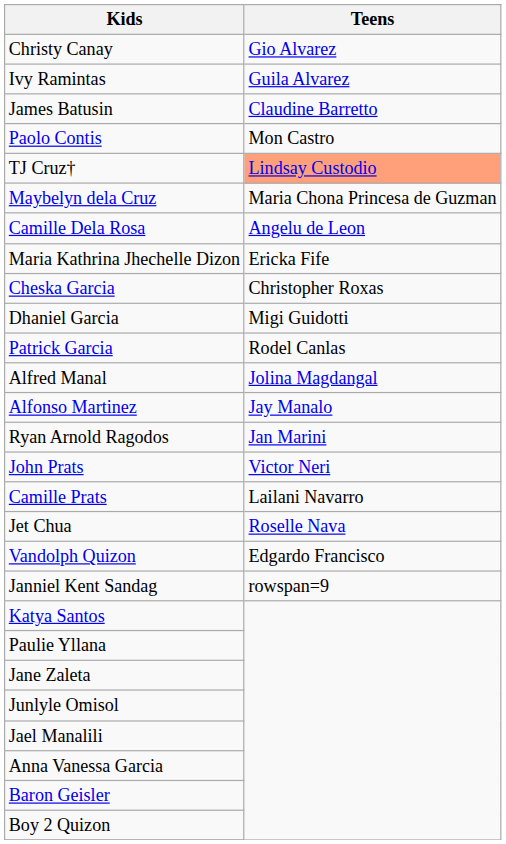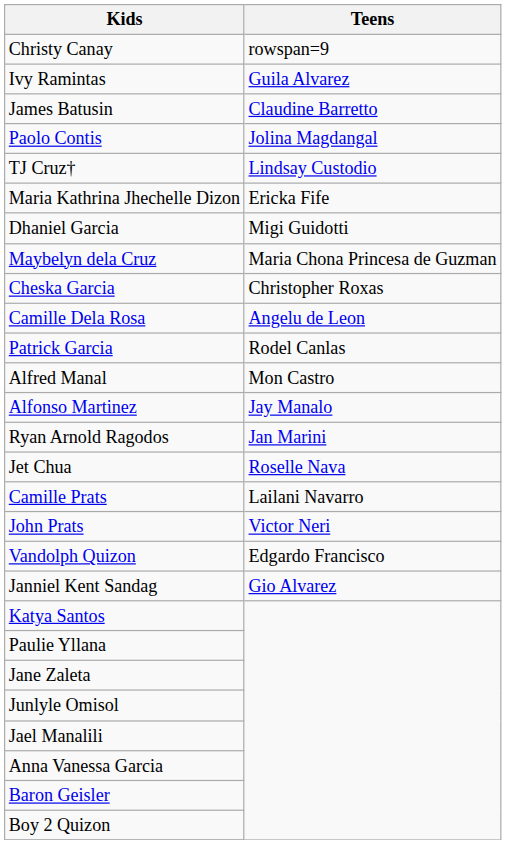(292, 49) Gio Alvarez -> (289, 49) rowspan=9
(291, 138) Mon Castro -> (313, 138) Jolina Magdangal
(313, 168) lightsalmon background -> (313, 168) no background
rows swapped: (83, 198) <-> (124, 258)
rows swapped: (77, 228) <-> (64, 317)
(313, 377) Jolina Magdangal -> (291, 377) Mon Castro
rows swapped: (40, 526) <-> (46, 466)
(289, 586) rowspan=9 -> (292, 586) Gio Alvarez
